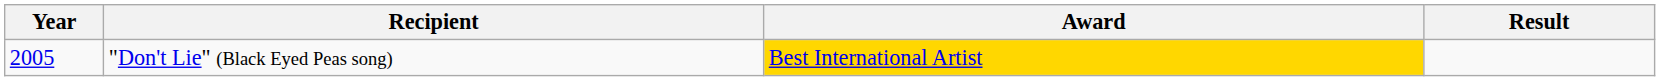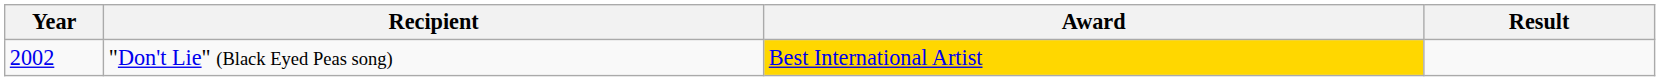(32, 57) 2005 -> (32, 57) 2002
